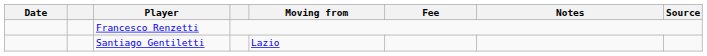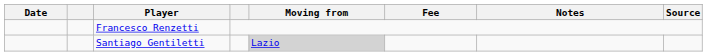(265, 43) no background -> (265, 43) lightgrey background
